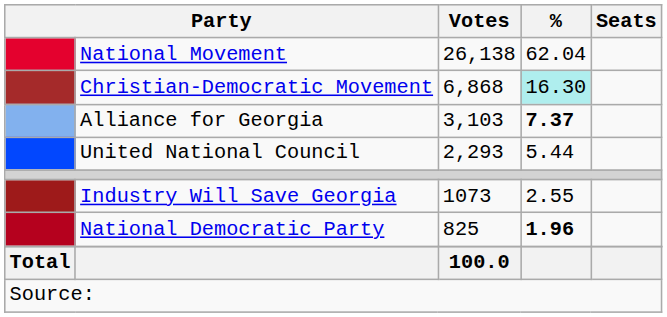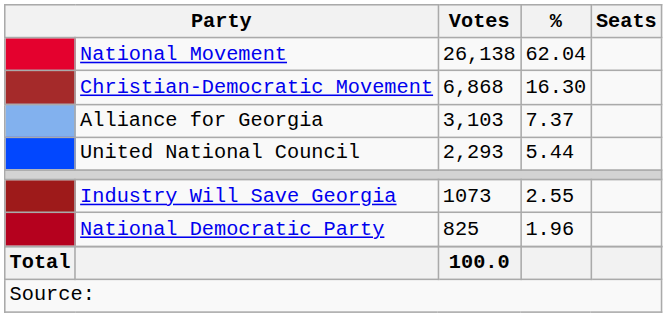(556, 87) paleturquoise background -> (556, 87) no background
(550, 120) bold -> (550, 120) normal
(550, 229) bold -> (550, 229) normal
